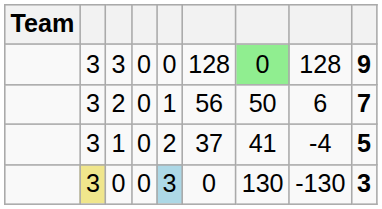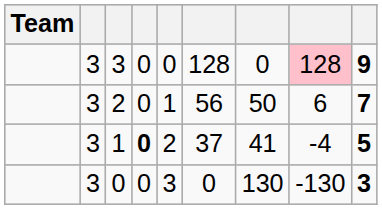(263, 64) lightgreen background -> (263, 64) no background
(320, 64) no background -> (320, 64) pink background
(144, 143) normal -> (144, 143) bold
(93, 183) khaki background -> (93, 183) no background
(170, 183) lightblue background -> (170, 183) no background
